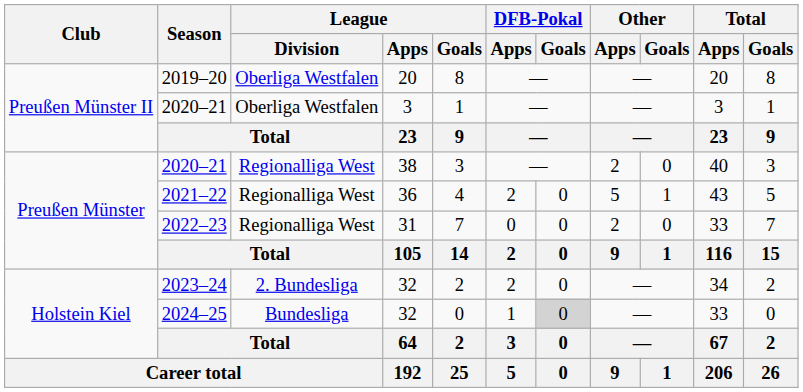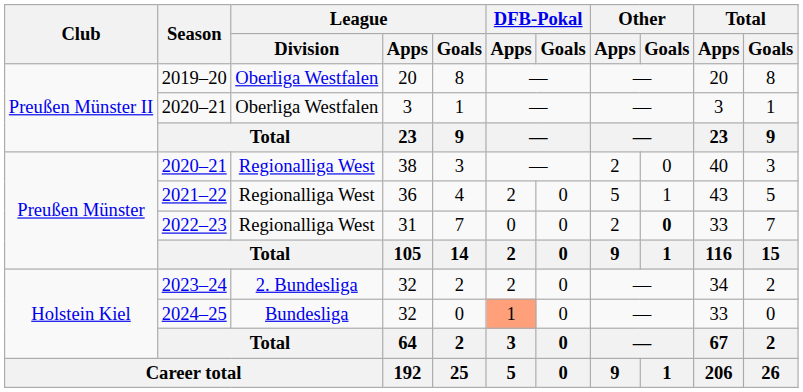(667, 225) normal -> (667, 225) bold
(511, 313) no background -> (511, 313) lightsalmon background
(563, 313) lightgrey background -> (563, 313) no background
